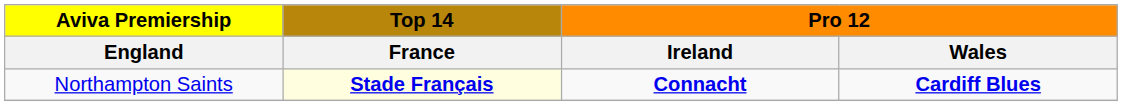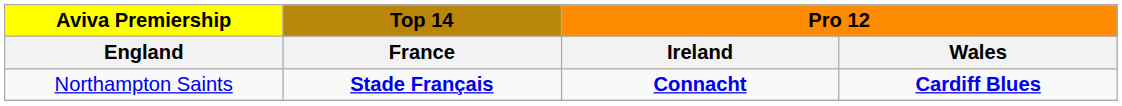(422, 84) lightyellow background -> (422, 84) no background
